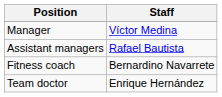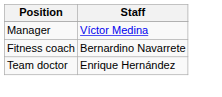- row: (55, 48)
